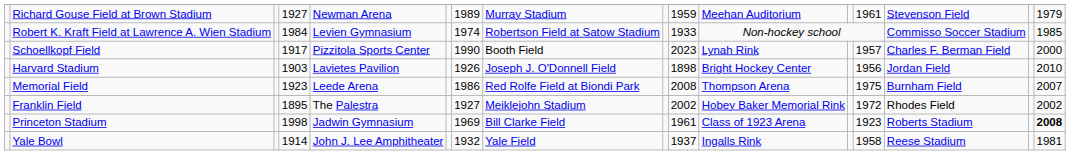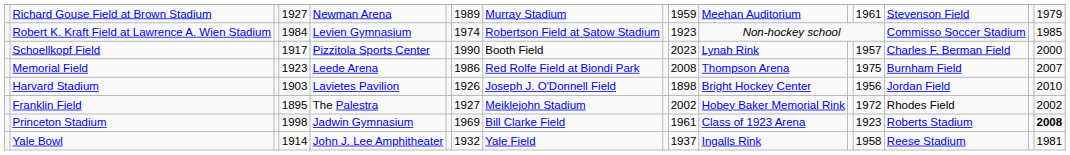(684, 32) 1933 -> (684, 32) 1923
rows swapped: (50, 87) <-> (56, 68)
